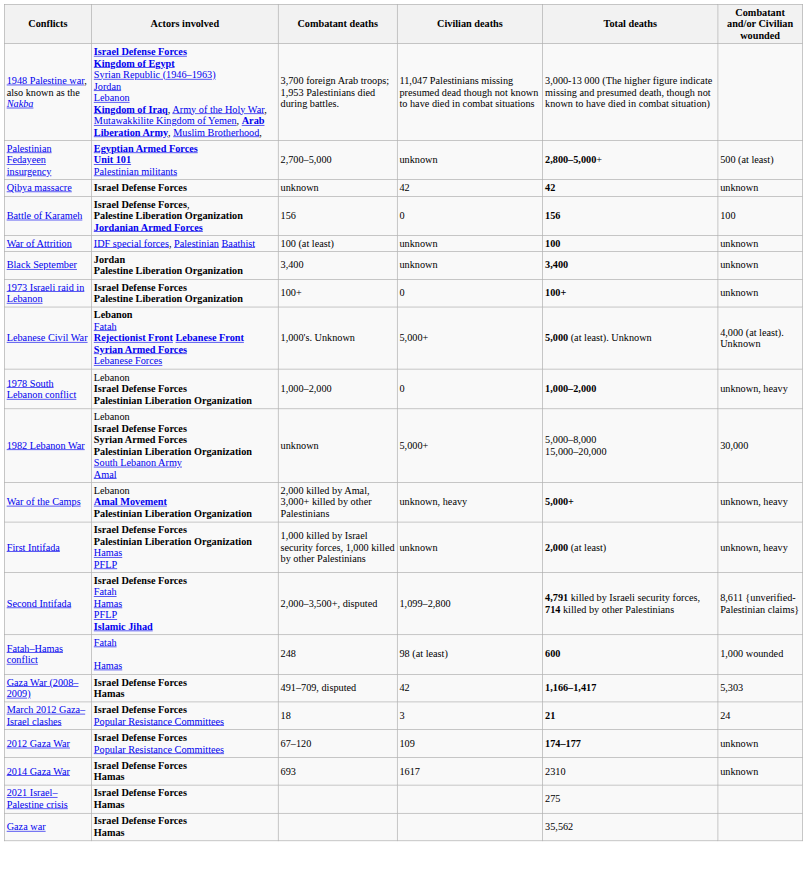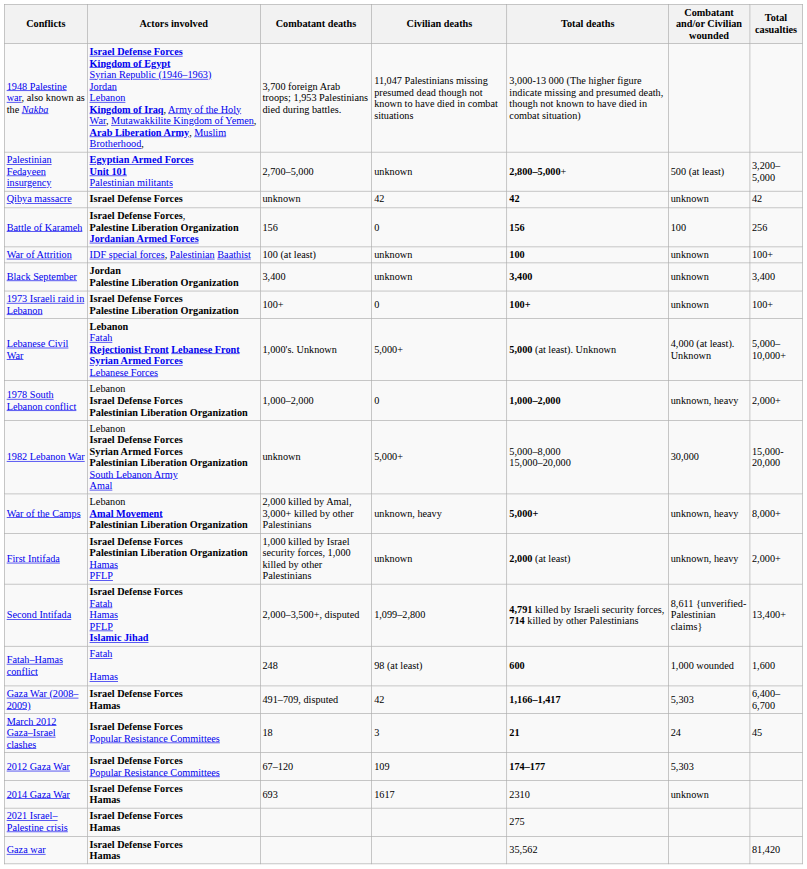+ column: (776, 24)
(739, 743) unknown -> (682, 766) 5,303
